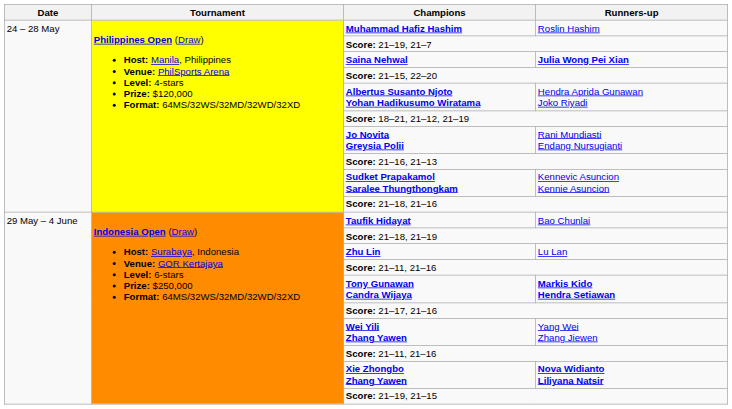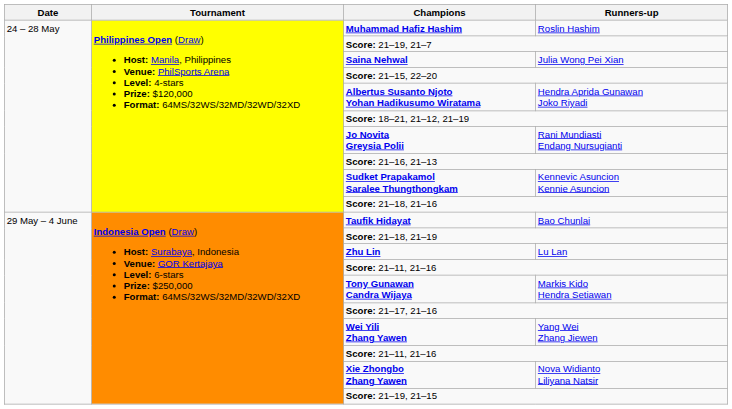(583, 60) bold -> (581, 60) normal
(577, 289) bold -> (575, 289) normal
(571, 375) bold -> (569, 375) normal
